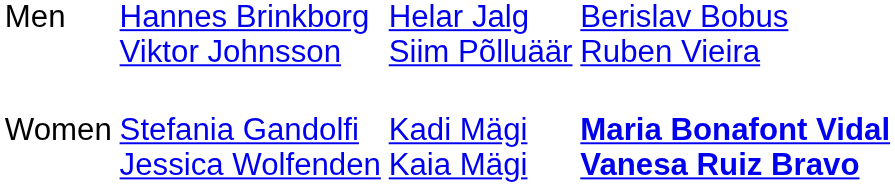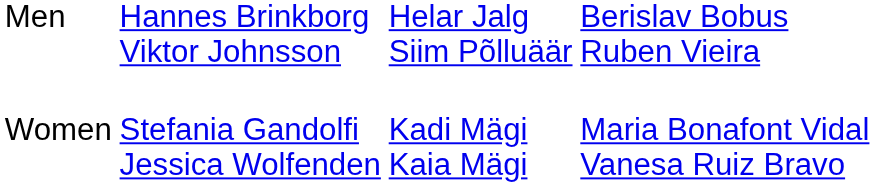(735, 147) bold -> (725, 147) normal
